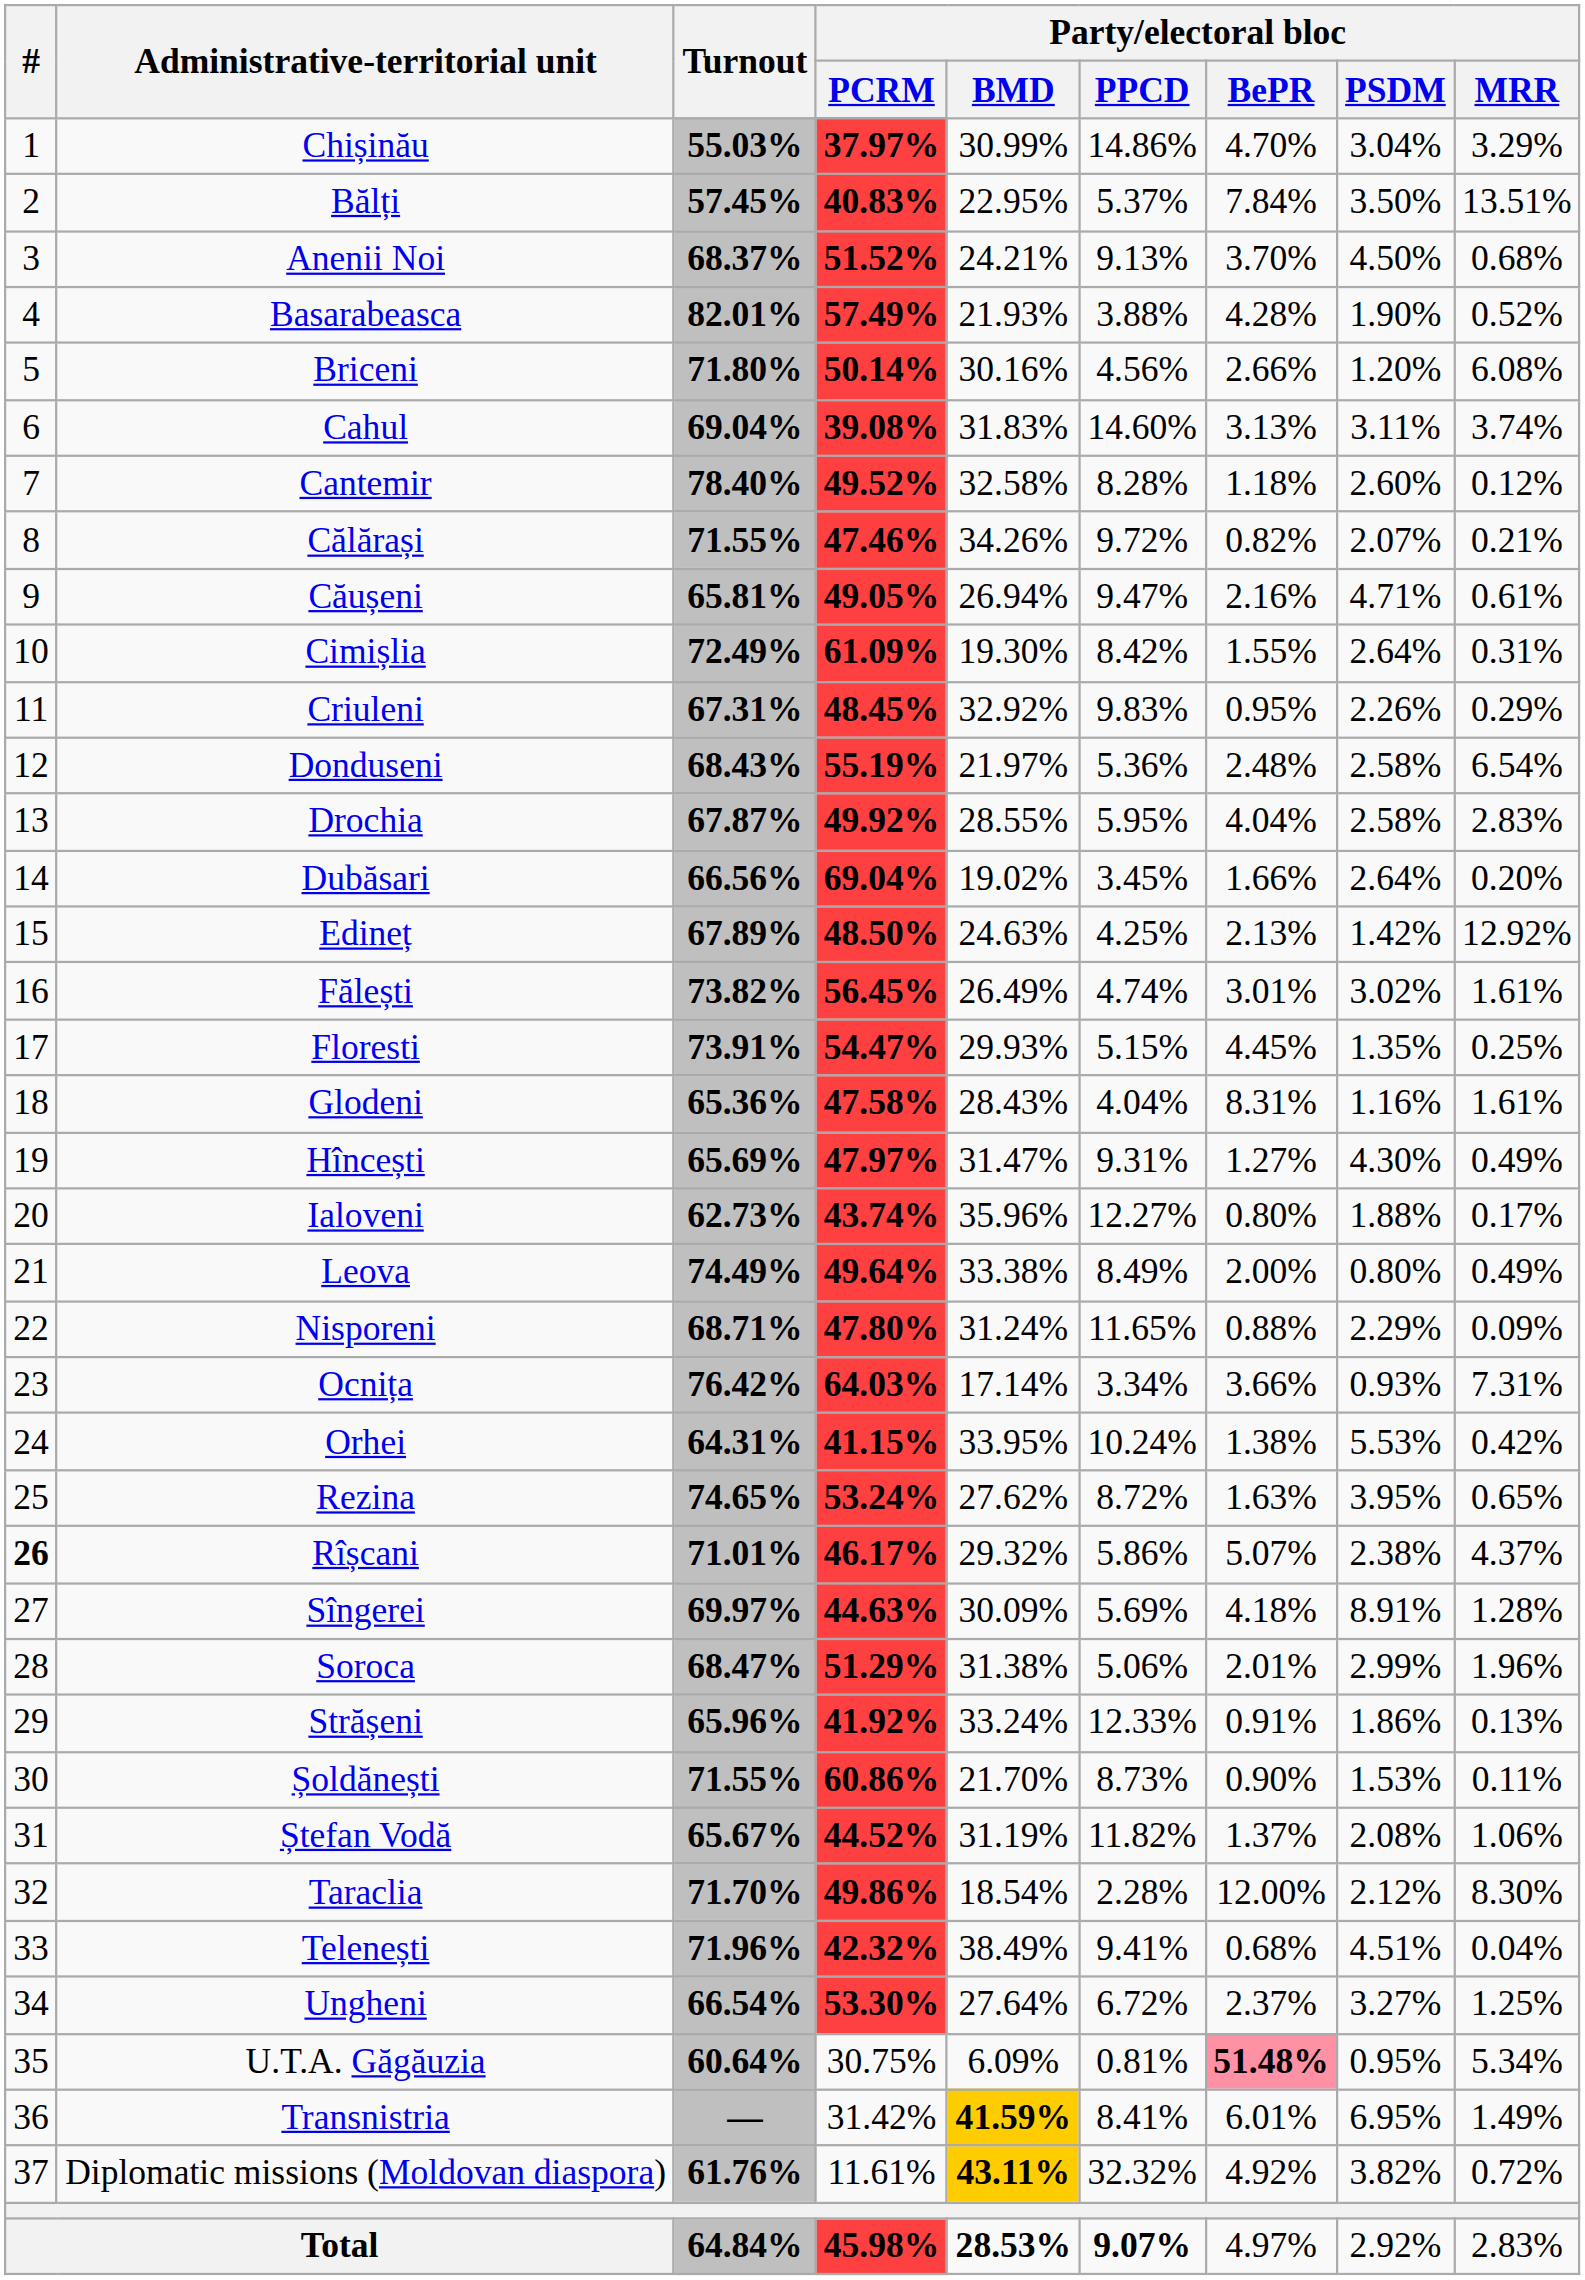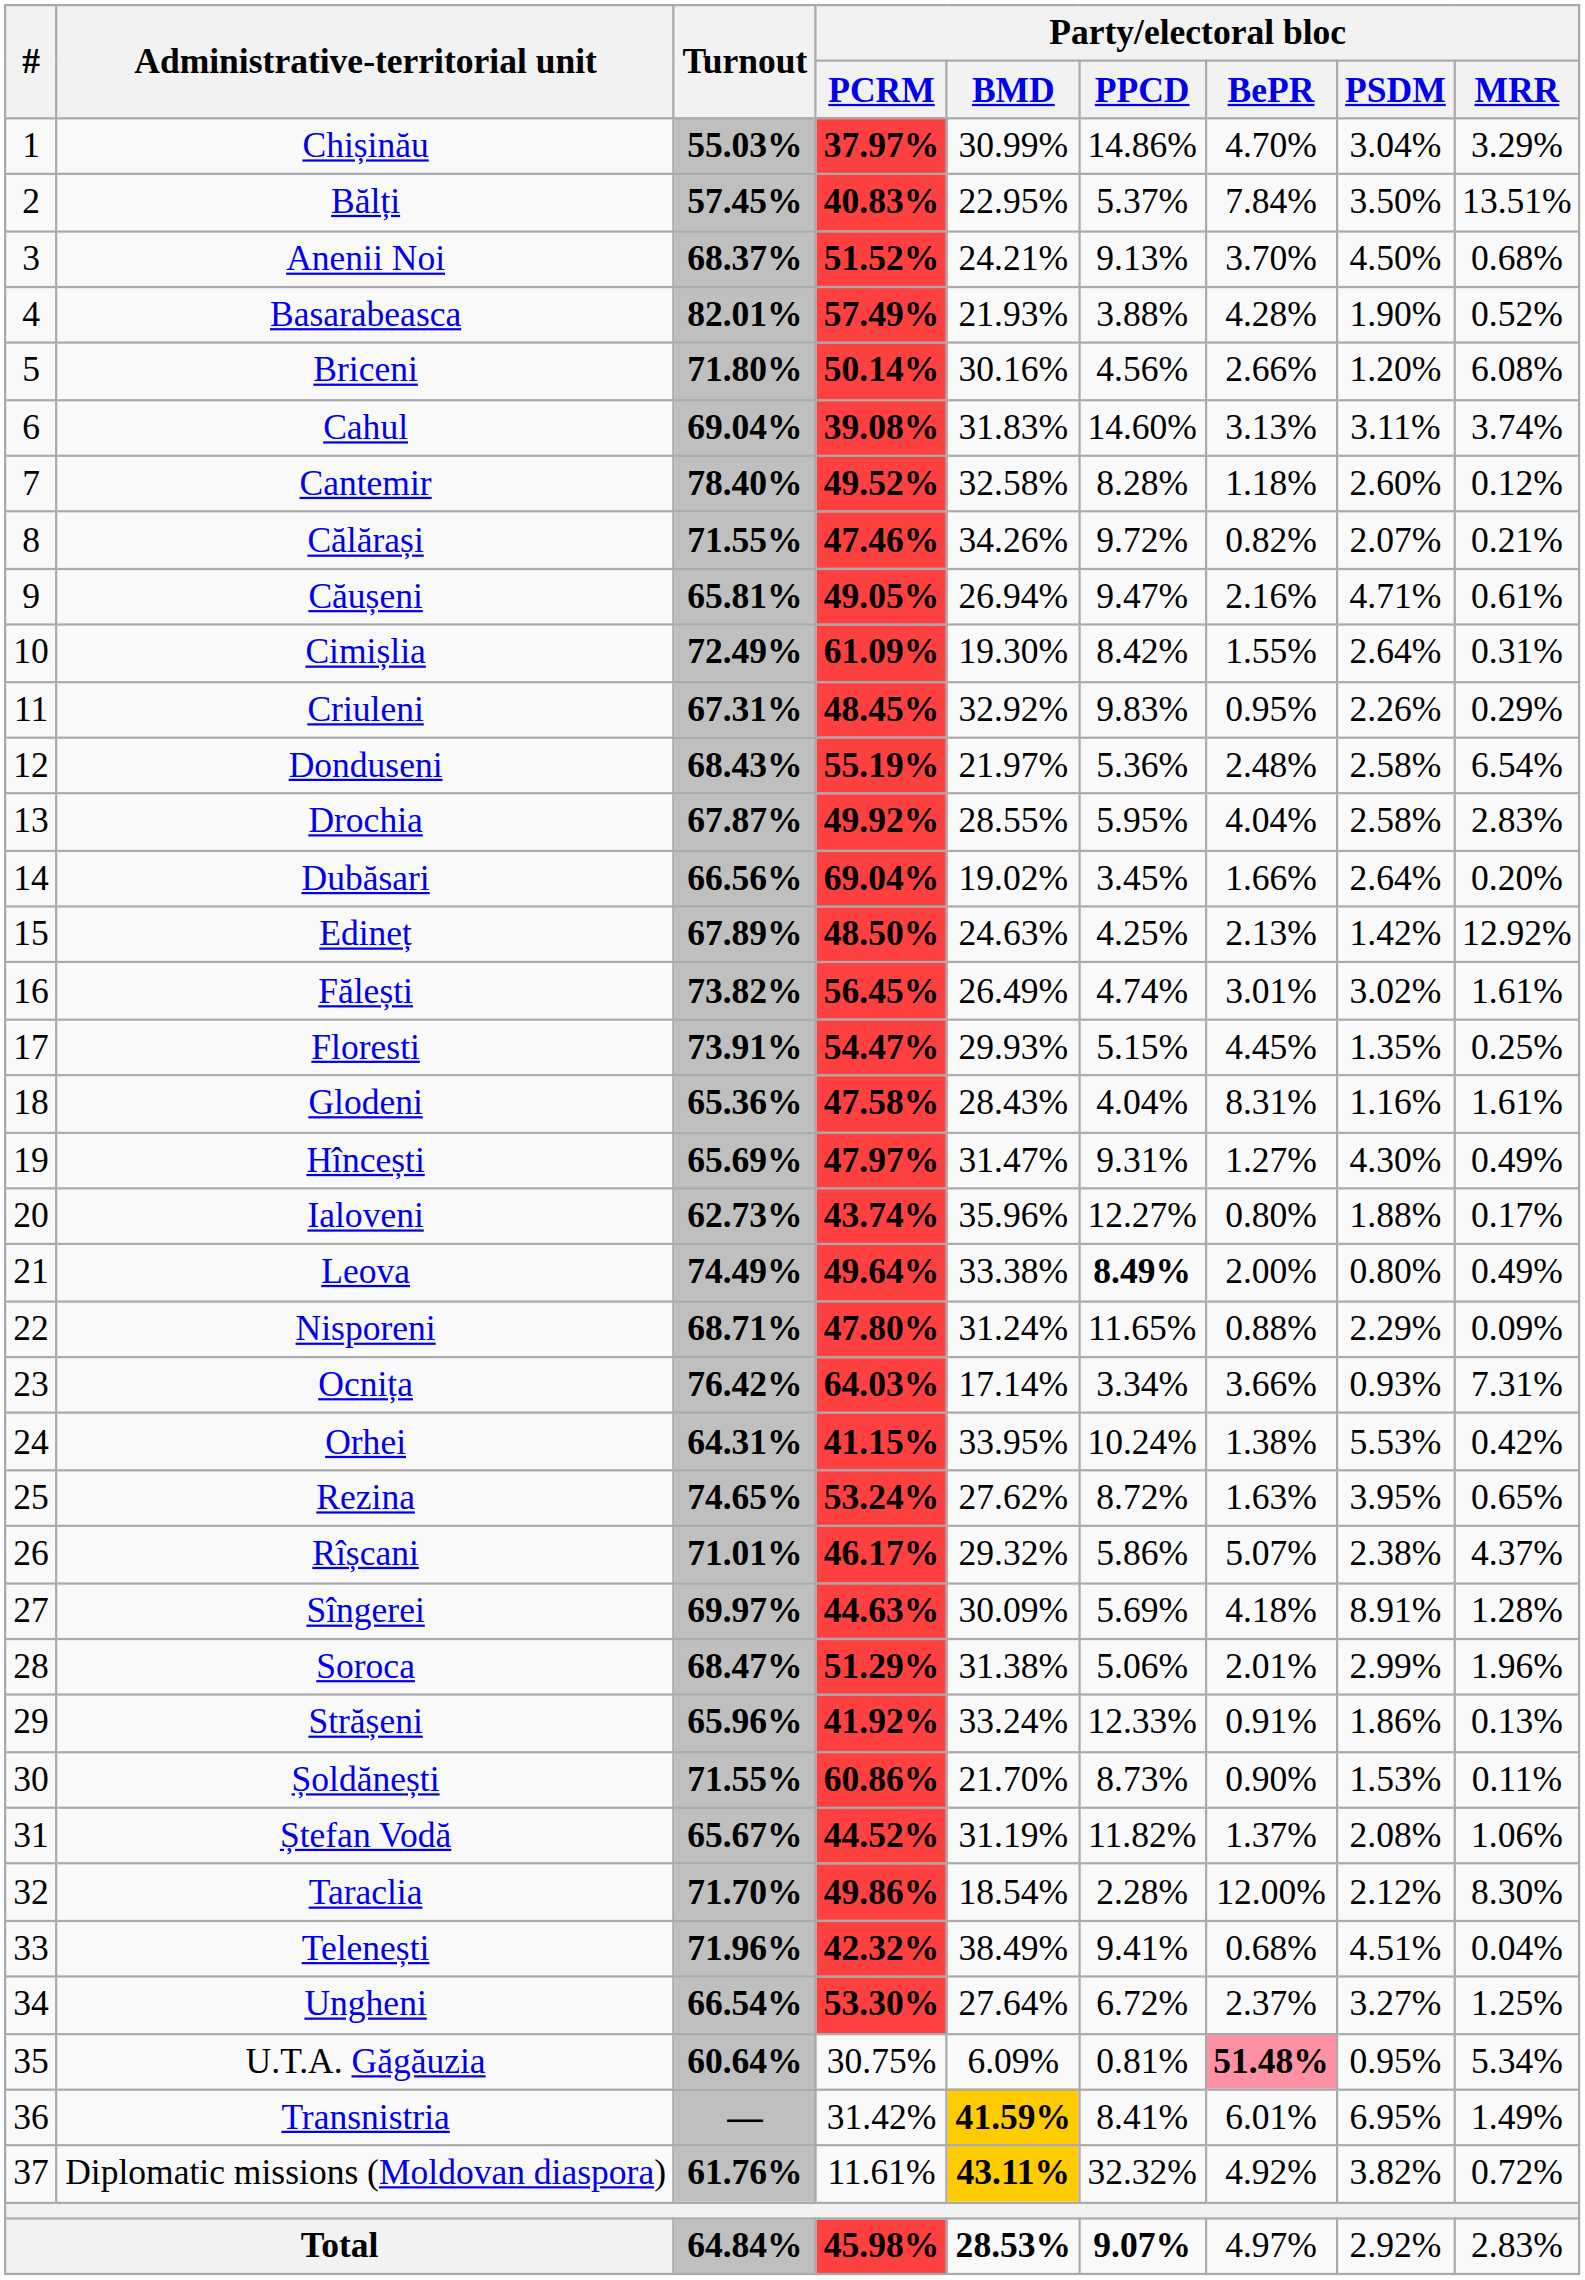(1142, 1271) normal -> (1142, 1271) bold
(31, 1553) bold -> (31, 1553) normal
